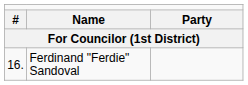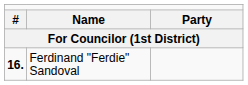(16, 64) normal -> (16, 64) bold
